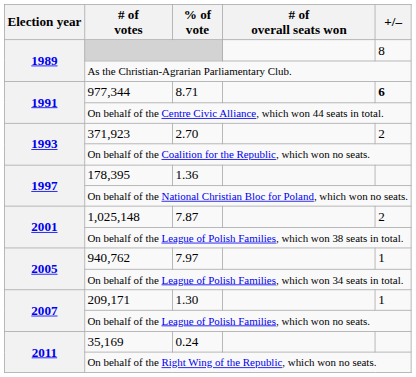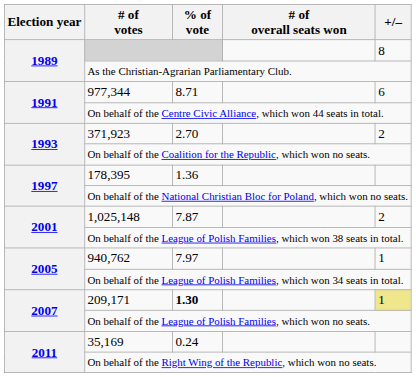(382, 92) bold -> (382, 92) normal
(187, 300) normal -> (187, 300) bold
(382, 300) no background -> (382, 300) khaki background
